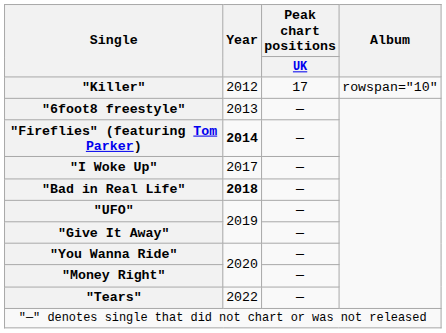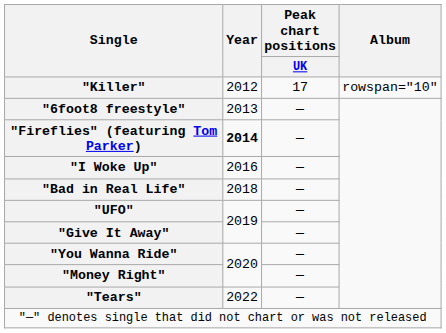(242, 168) 2017 -> (242, 168) 2016
(242, 189) bold -> (242, 189) normal
